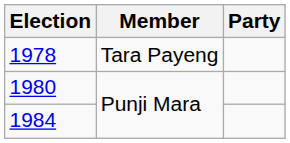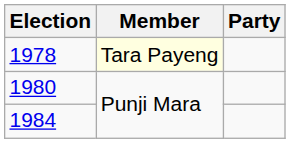(160, 54) no background -> (160, 54) lightyellow background
